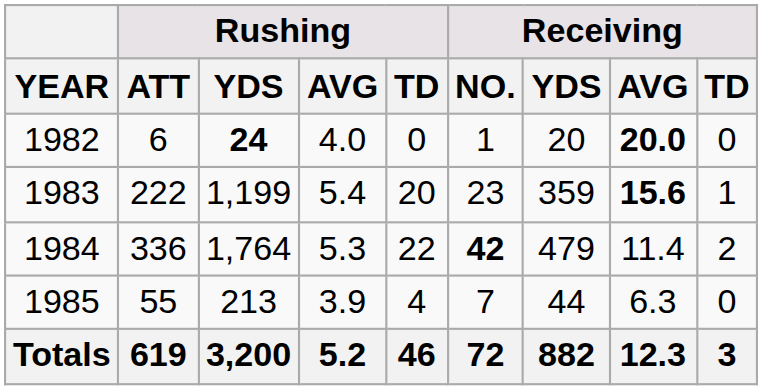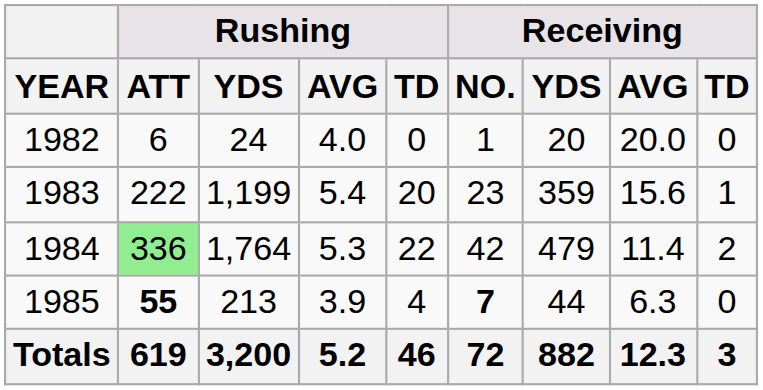(249, 139) bold -> (249, 139) normal
(653, 139) bold -> (653, 139) normal
(653, 193) bold -> (653, 193) normal
(158, 247) no background -> (158, 247) lightgreen background
(485, 247) bold -> (485, 247) normal
(158, 301) normal -> (158, 301) bold
(485, 301) normal -> (485, 301) bold
